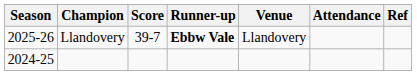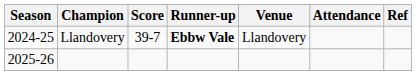(31, 37) 2025-26 -> (31, 37) 2024-25
(31, 59) 2024-25 -> (31, 59) 2025-26
